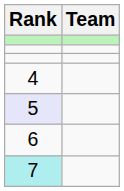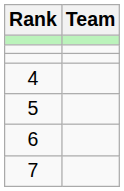(33, 108) lavender background -> (33, 108) no background
(33, 170) paleturquoise background -> (33, 170) no background
